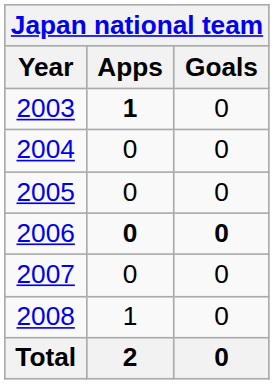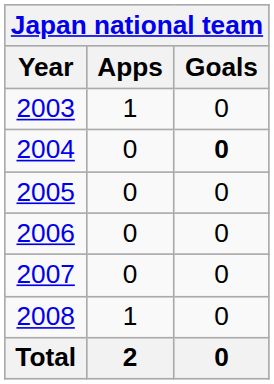(130, 108) bold -> (130, 108) normal
(221, 150) normal -> (221, 150) bold
(130, 233) bold -> (130, 233) normal
(221, 233) bold -> (221, 233) normal
